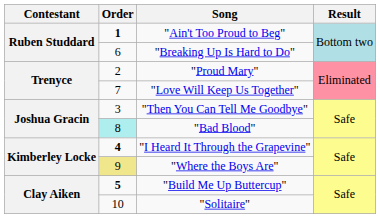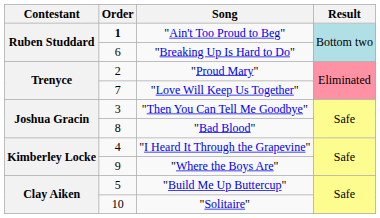(118, 128) paleturquoise background -> (118, 128) no background
(118, 147) bold -> (118, 147) normal
(118, 166) khaki background -> (118, 166) no background
(118, 185) bold -> (118, 185) normal
